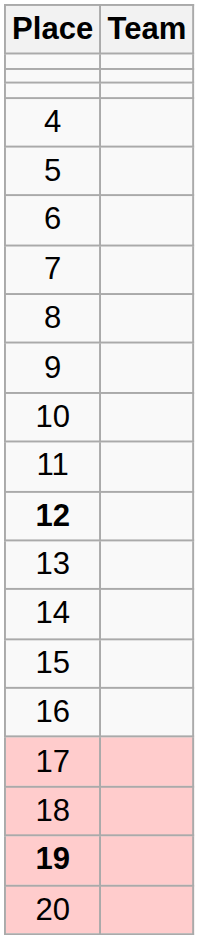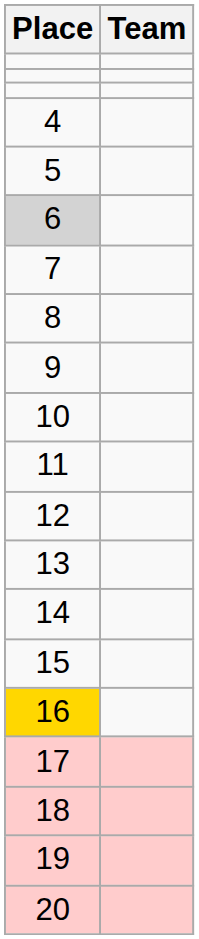(53, 219) no background -> (53, 219) lightgrey background
(53, 515) bold -> (53, 515) normal
(53, 711) no background -> (53, 711) gold background
(53, 859) bold -> (53, 859) normal
